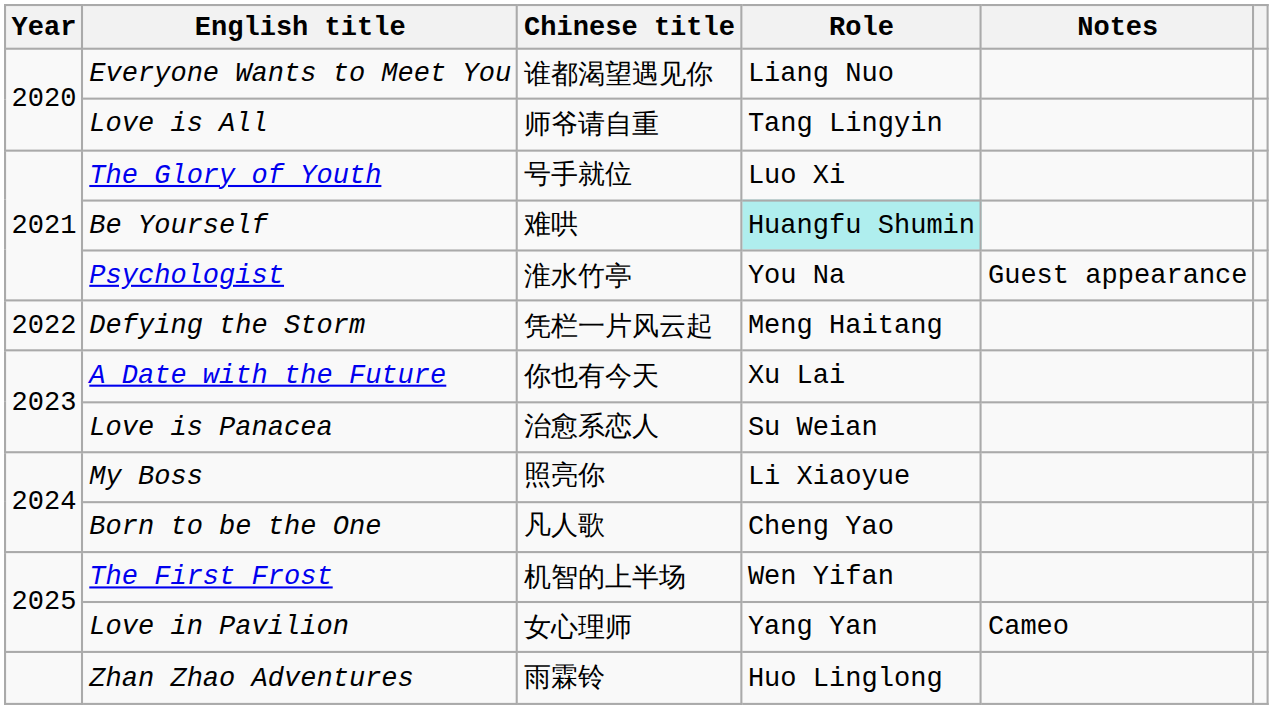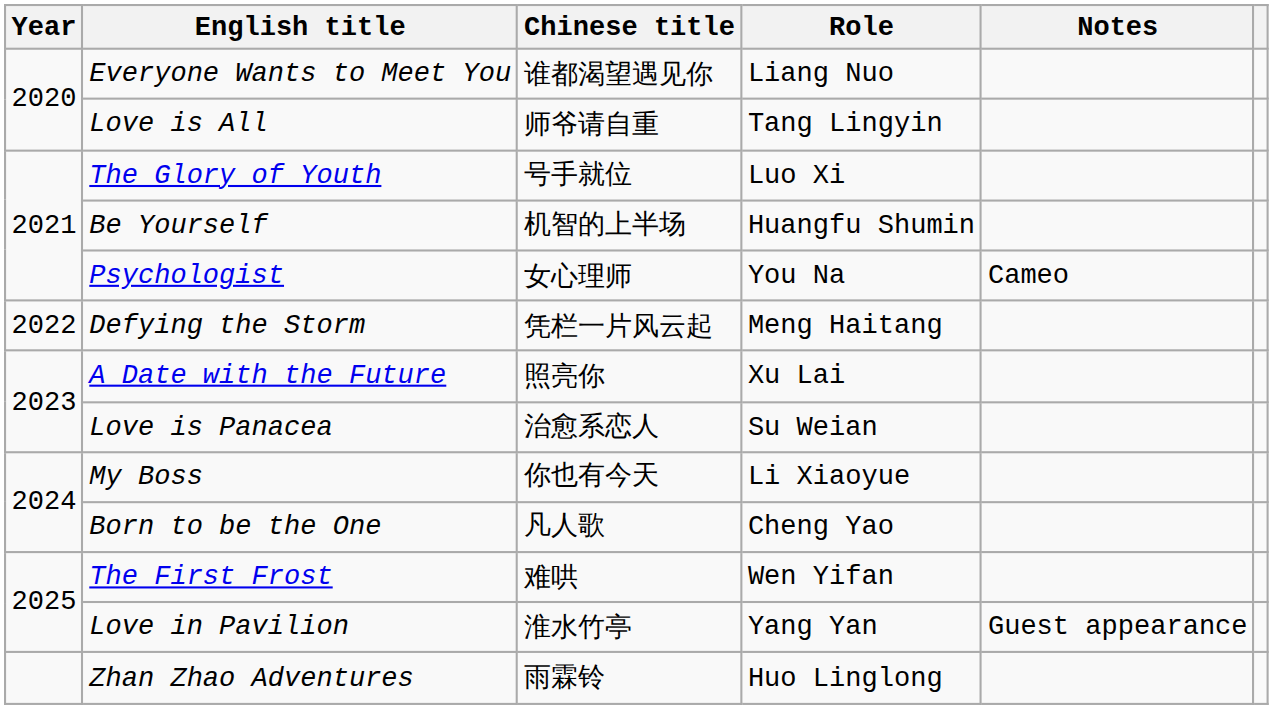(551, 226) 难哄 -> (605, 226) 机智的上半场
(861, 225) paleturquoise background -> (861, 225) no background
(578, 277) 淮水竹亭 -> (578, 277) 女心理师
(1118, 276) Guest appearance -> (1029, 276) Cameo
(592, 377) 你也有今天 -> (565, 377) 照亮你
(565, 478) 照亮你 -> (592, 478) 你也有今天
(605, 578) 机智的上半场 -> (551, 578) 难哄
(578, 629) 女心理师 -> (578, 629) 淮水竹亭
(1029, 628) Cameo -> (1118, 628) Guest appearance
